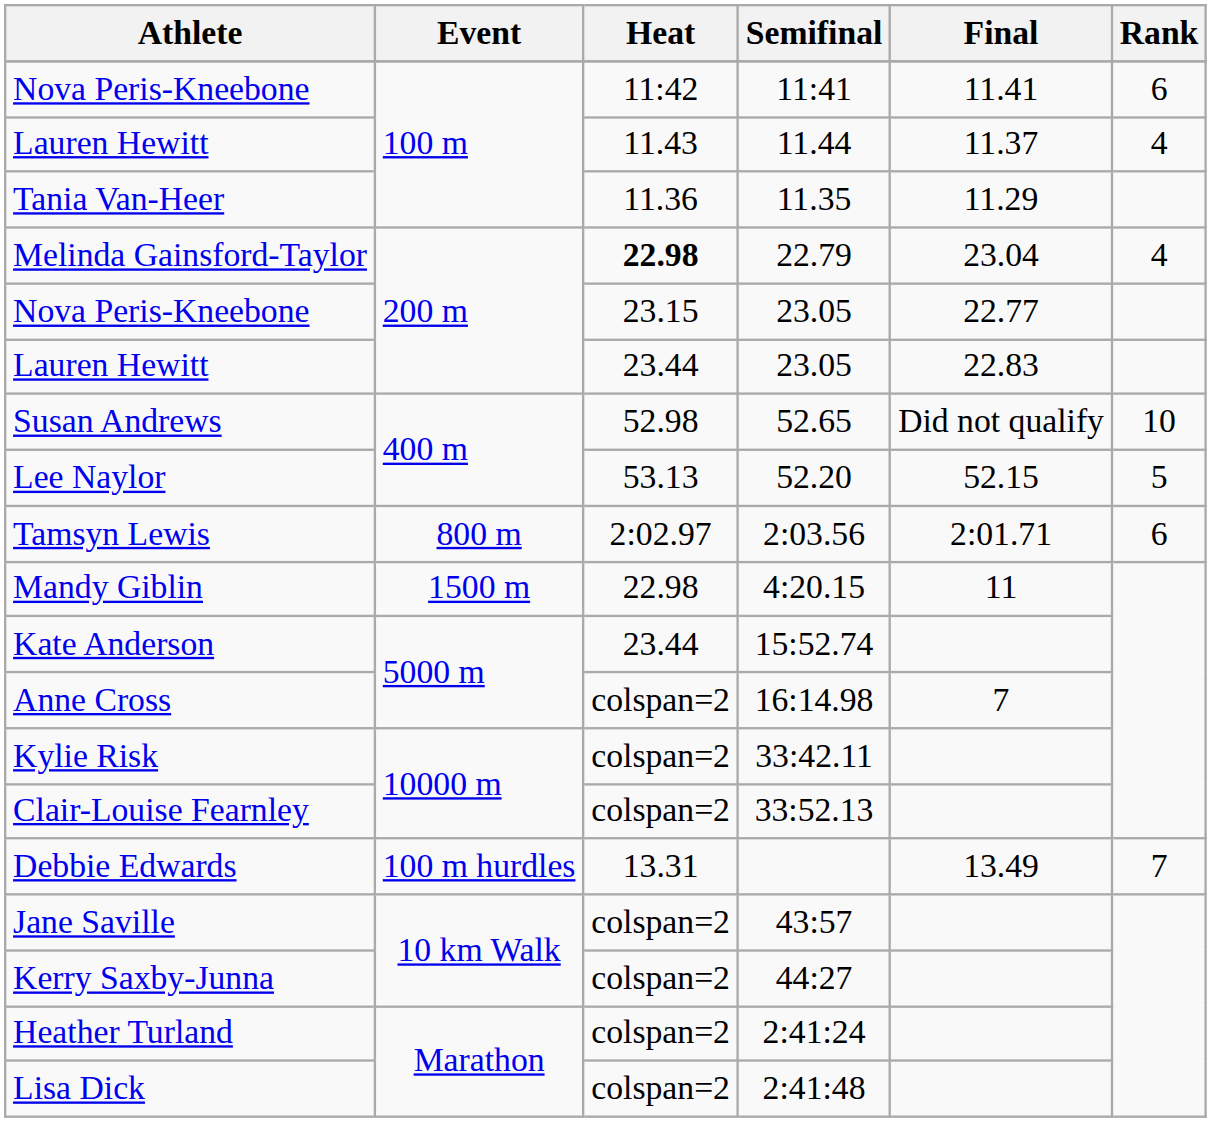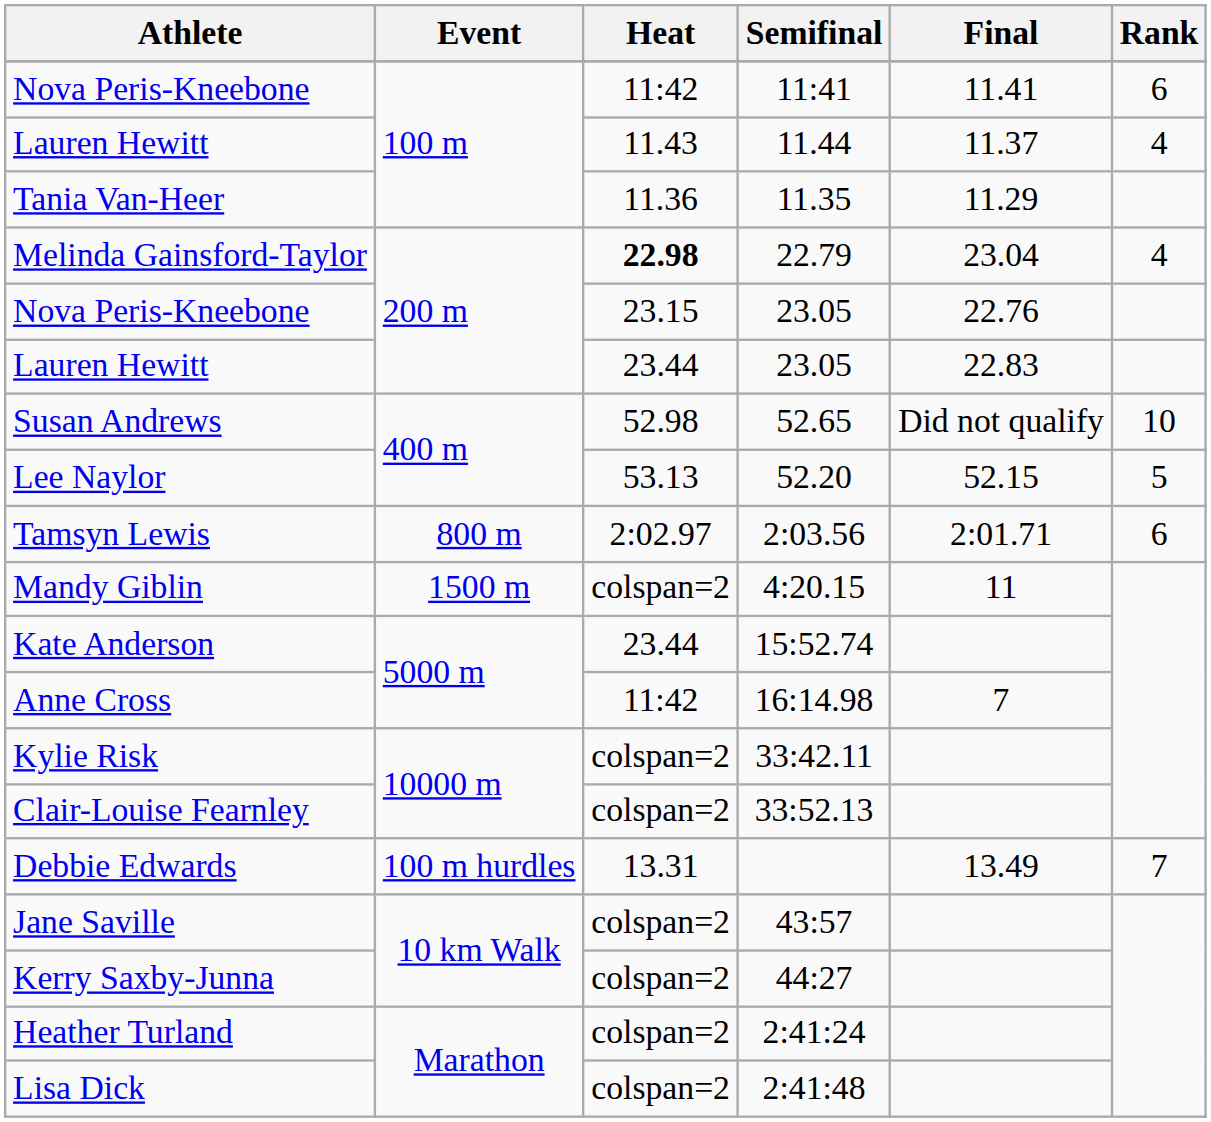(1001, 310) 22.77 -> (1001, 310) 22.76
(661, 588) 22.98 -> (661, 588) colspan=2
(661, 699) colspan=2 -> (661, 699) 11:42
